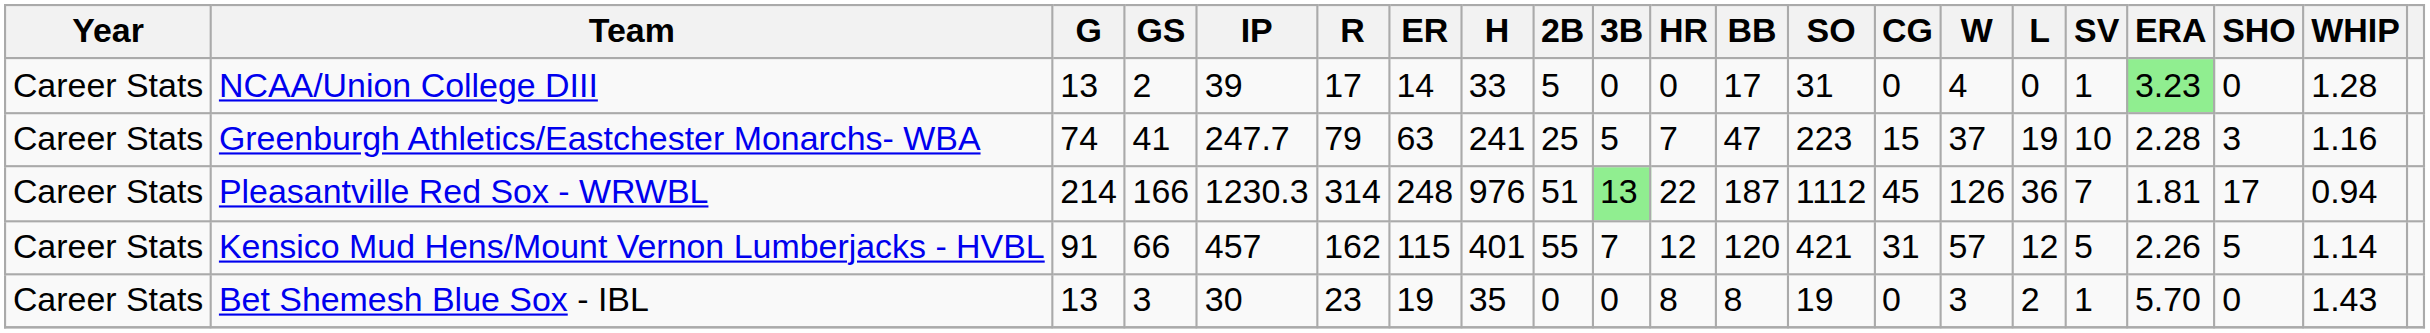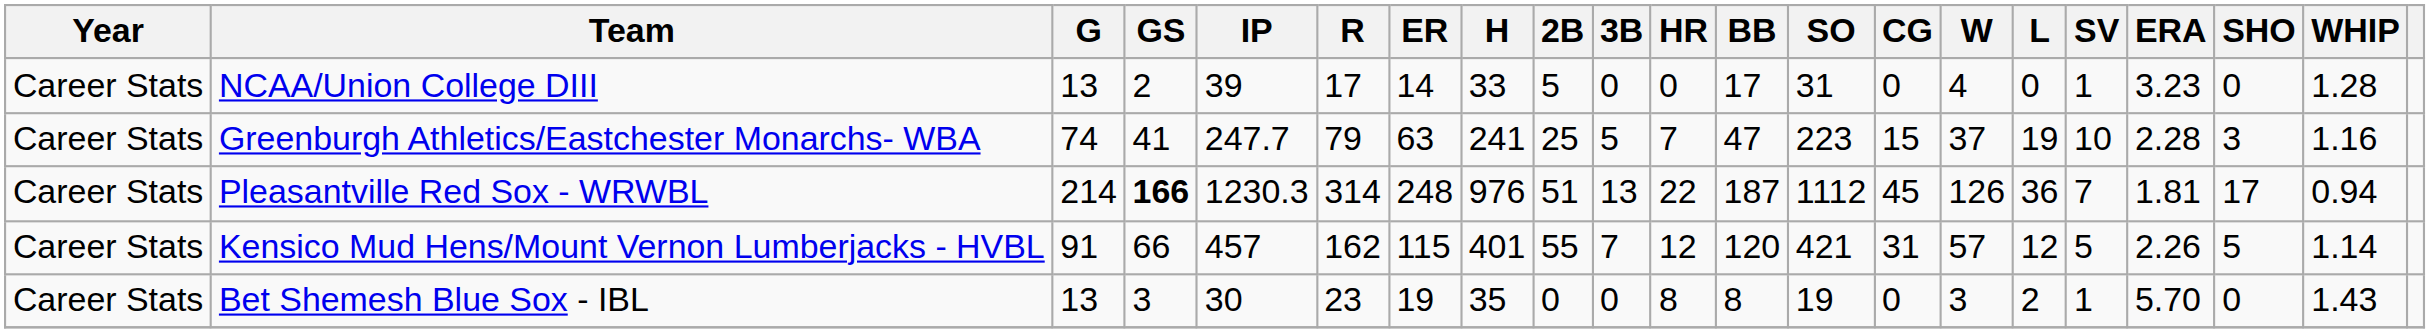(2168, 85) lightgreen background -> (2168, 85) no background
(1161, 192) normal -> (1161, 192) bold
(1619, 192) lightgreen background -> (1619, 192) no background
